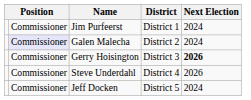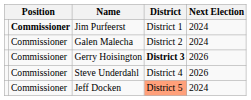(39, 27) normal -> (41, 27) bold
(39, 42) lavender background -> (39, 42) no background
(161, 57) normal -> (166, 57) bold
(193, 57) bold -> (199, 57) normal
(161, 88) no background -> (164, 88) lightsalmon background
